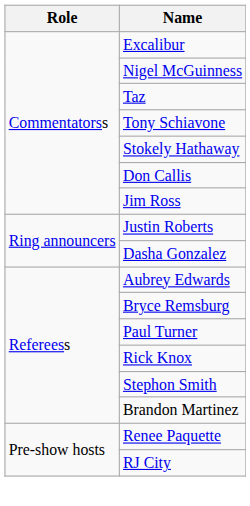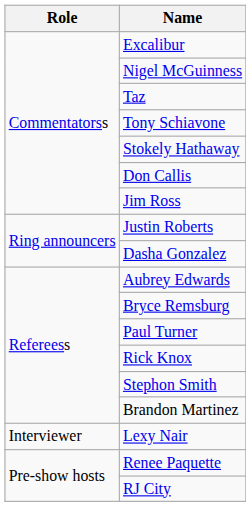+ row: (155, 436)
